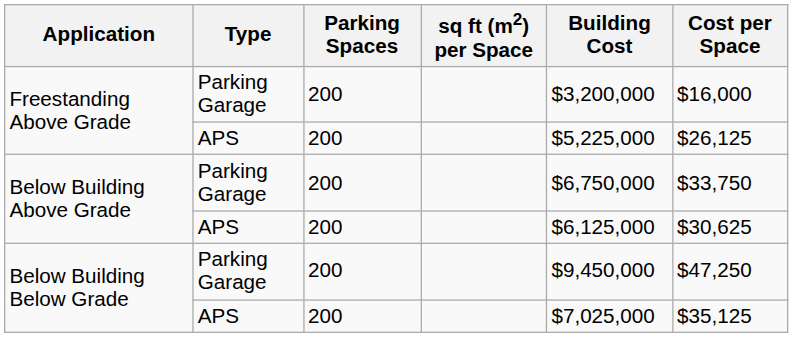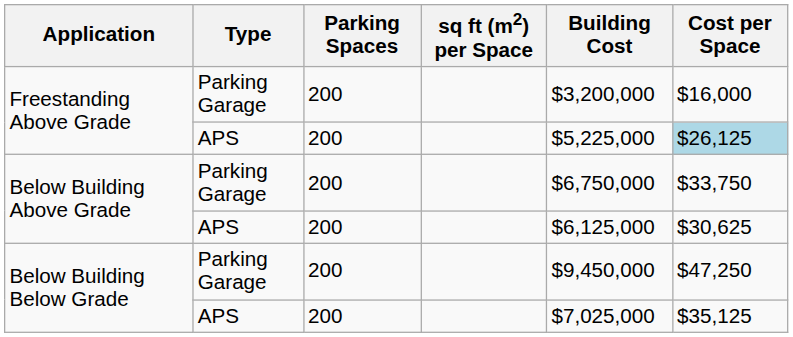(714, 138) no background -> (714, 138) lightblue background
